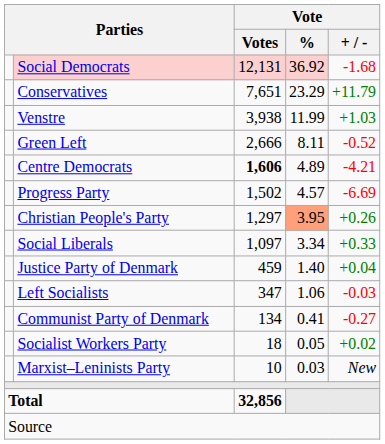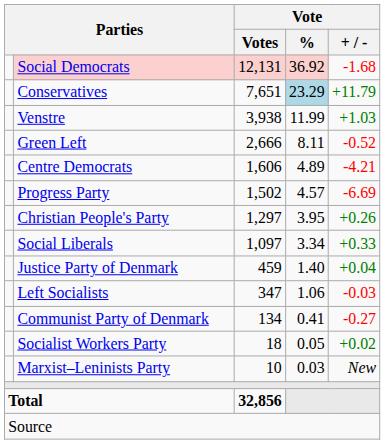(307, 92) no background -> (307, 92) lightblue background
(264, 167) bold -> (264, 167) normal
(311, 218) lightsalmon background -> (311, 218) no background
